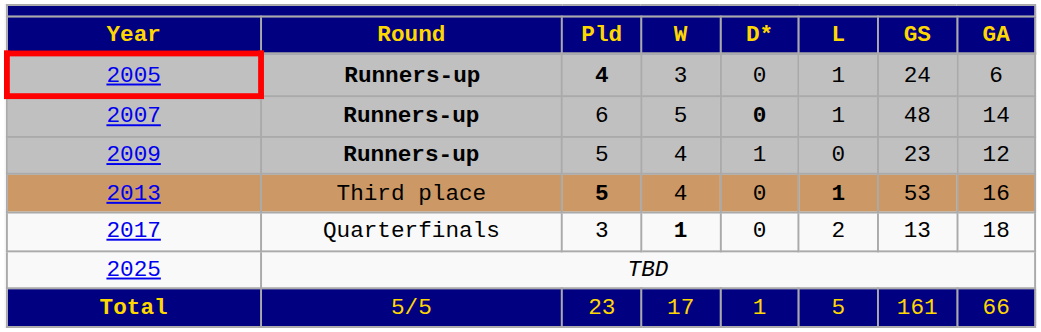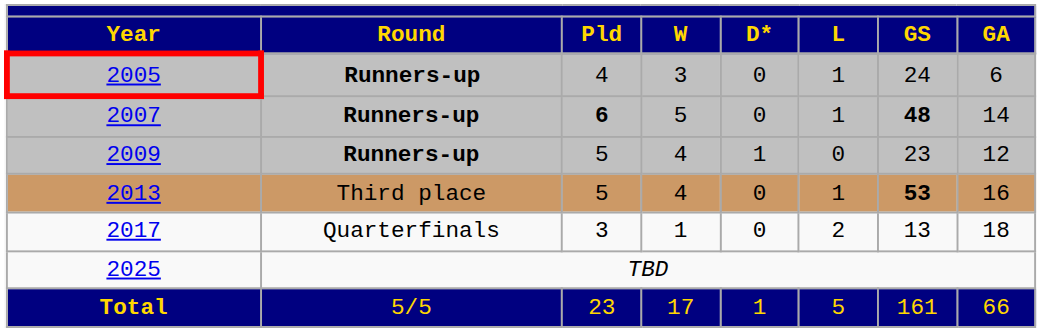(602, 75) bold -> (602, 75) normal
(602, 116) normal -> (602, 116) bold
(760, 116) bold -> (760, 116) normal
(917, 116) normal -> (917, 116) bold
(602, 193) bold -> (602, 193) normal
(838, 193) bold -> (838, 193) normal
(917, 193) normal -> (917, 193) bold
(681, 231) bold -> (681, 231) normal
